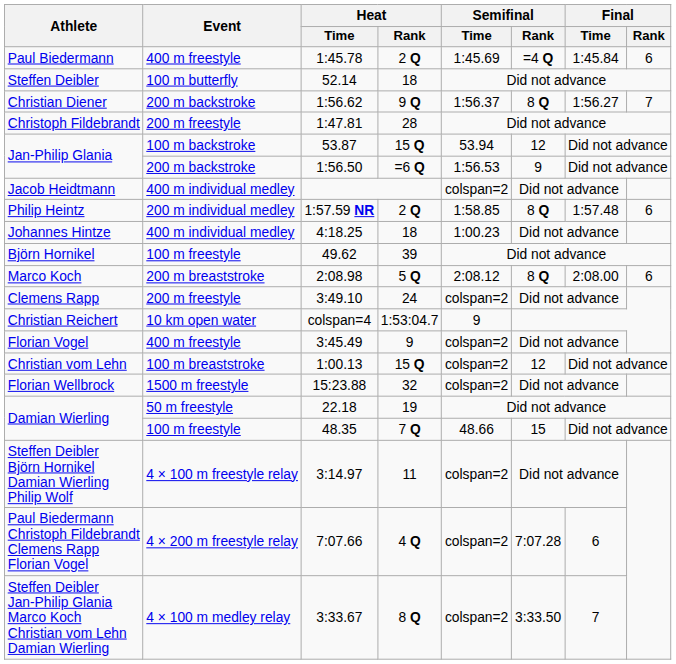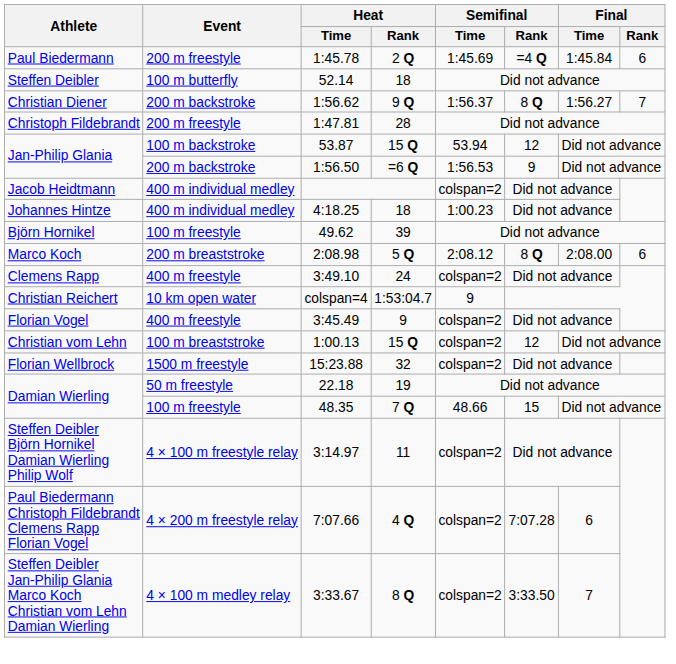(194, 58) 400 m freestyle -> (194, 58) 200 m freestyle
- row: (46, 211)
(194, 298) 200 m freestyle -> (194, 277) 400 m freestyle
